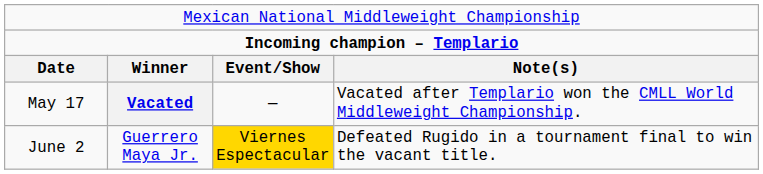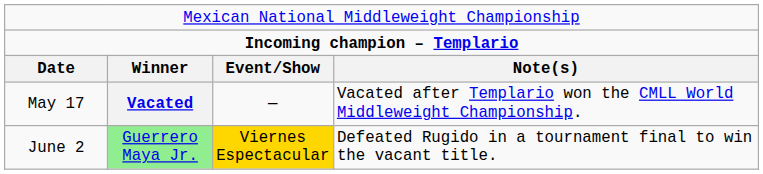(160, 147) no background -> (160, 147) lightgreen background
